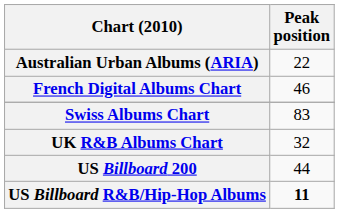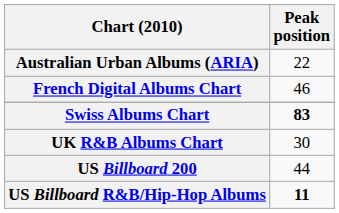(302, 115) normal -> (302, 115) bold
(302, 141) 32 -> (302, 141) 30
